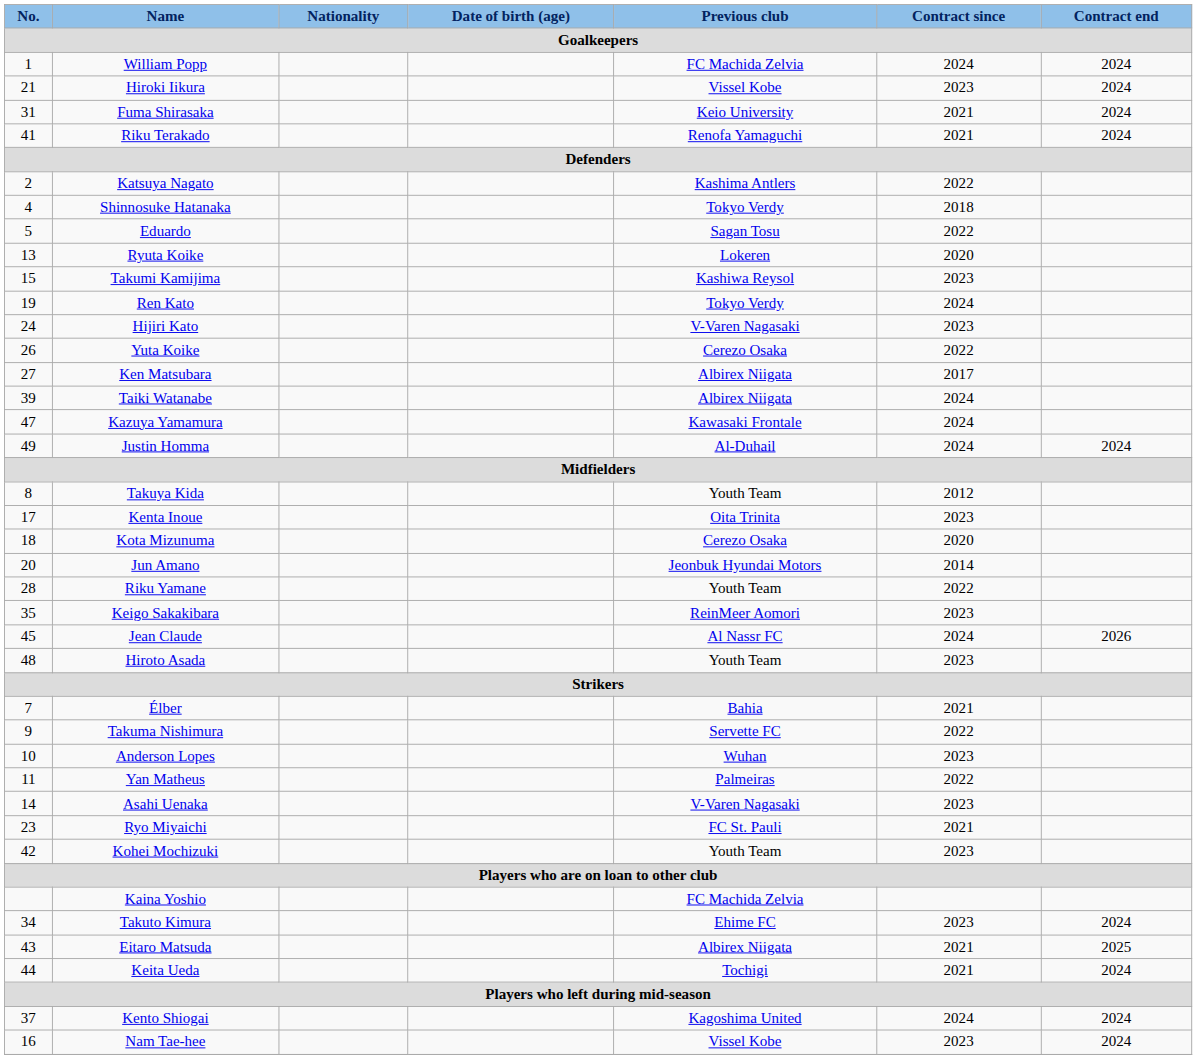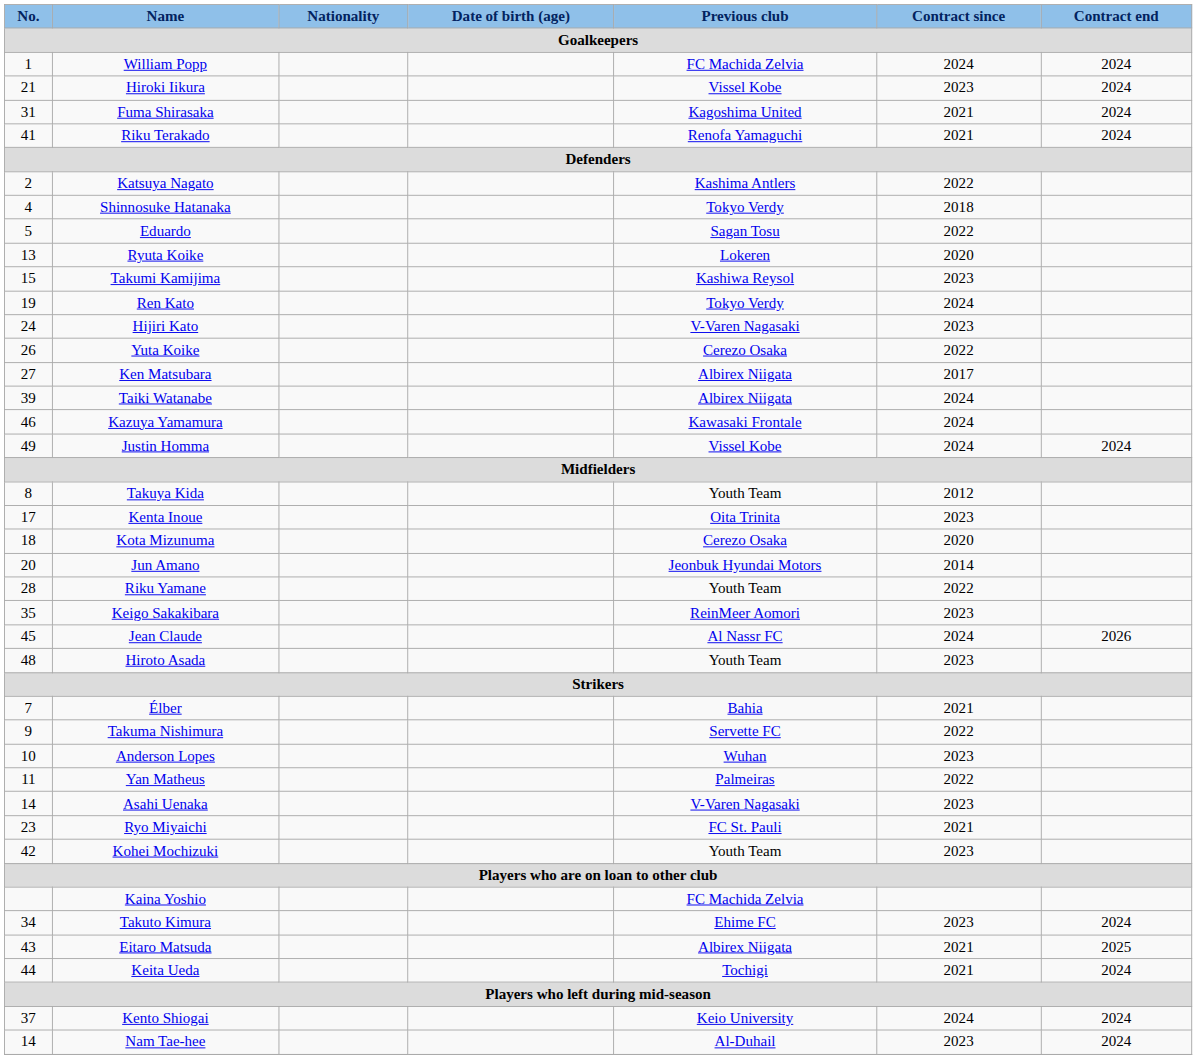(745, 111) Keio University -> (745, 111) Kagoshima United
(28, 421) 47 -> (28, 421) 46
(745, 445) Al-Duhail -> (745, 445) Vissel Kobe
(745, 1018) Kagoshima United -> (745, 1018) Keio University
(28, 1042) 16 -> (28, 1042) 14
(745, 1042) Vissel Kobe -> (745, 1042) Al-Duhail
